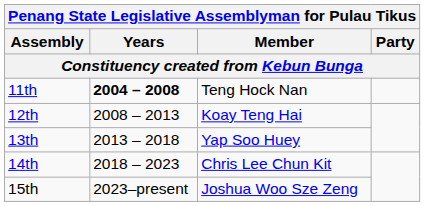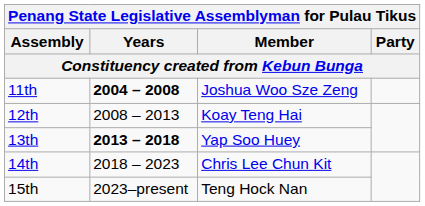(254, 90) Teng Hock Nan -> (280, 90) Joshua Woo Sze Zeng
(136, 139) normal -> (136, 139) bold
(280, 189) Joshua Woo Sze Zeng -> (254, 189) Teng Hock Nan
